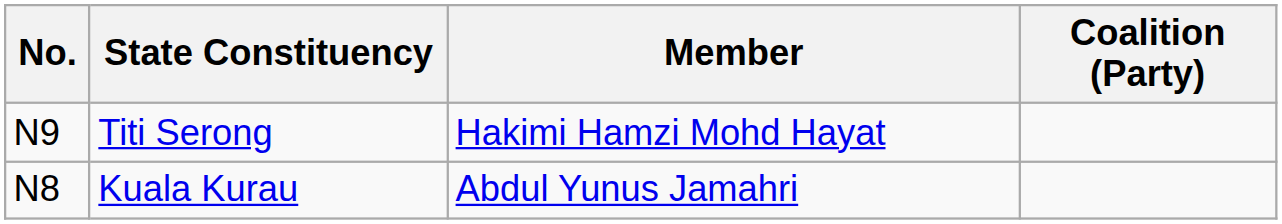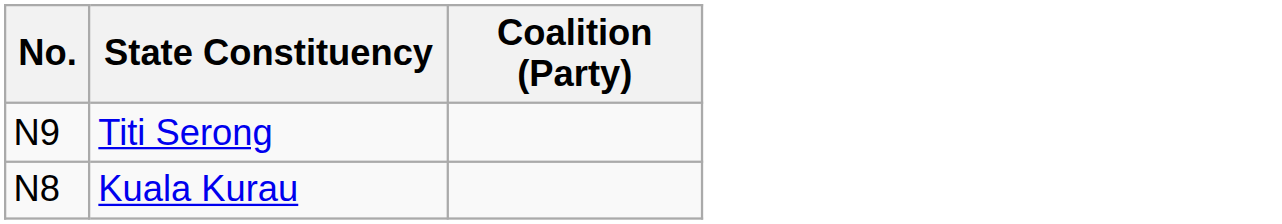- column: (734, 53)
